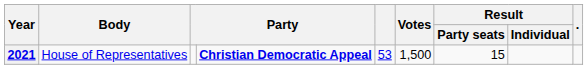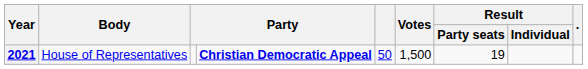(385, 55) 53 -> (385, 55) 50
(498, 55) 15 -> (498, 55) 19
